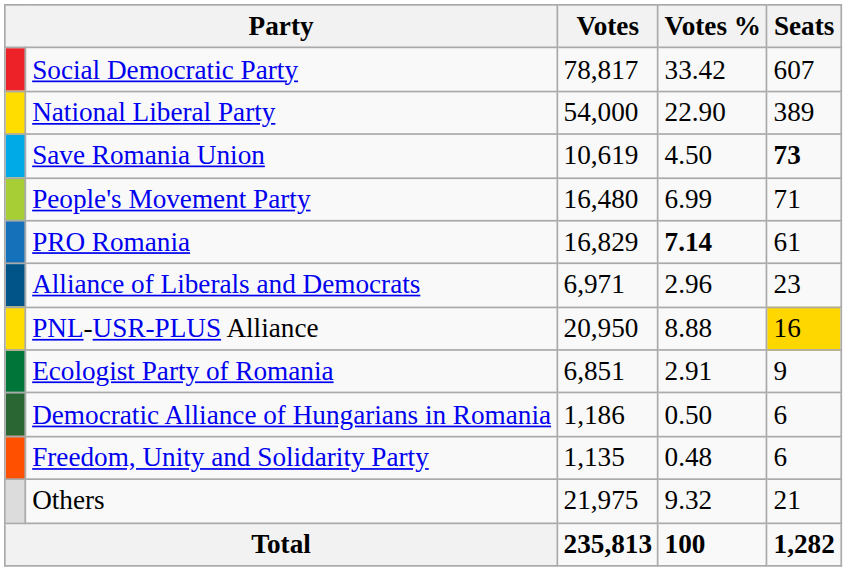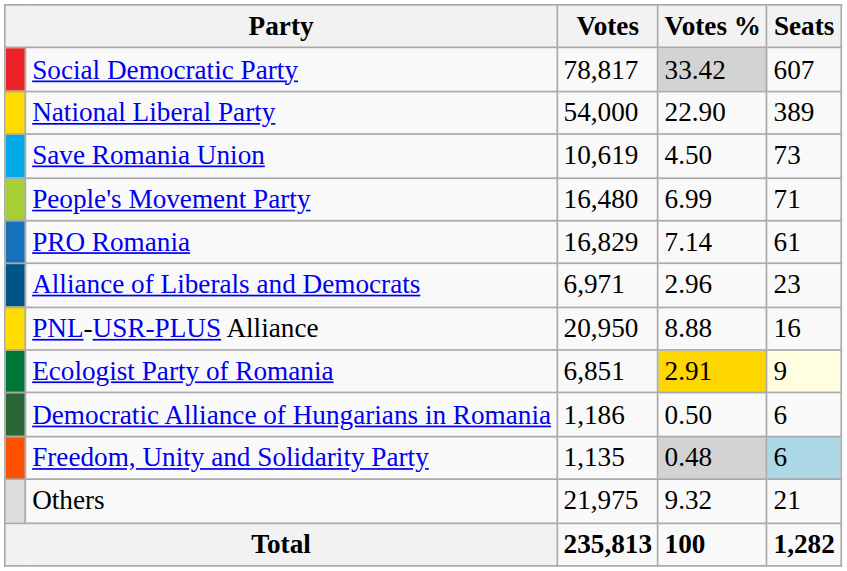(695, 69) no background -> (695, 69) lightgrey background
(787, 155) bold -> (787, 155) normal
(688, 241) bold -> (688, 241) normal
(787, 328) gold background -> (787, 328) no background
(688, 371) no background -> (688, 371) gold background
(780, 371) no background -> (780, 371) lightyellow background
(688, 457) no background -> (688, 457) lightgrey background
(780, 457) no background -> (780, 457) lightblue background
